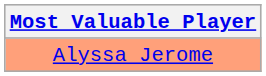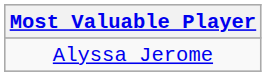(133, 55) lightsalmon background -> (133, 55) no background
